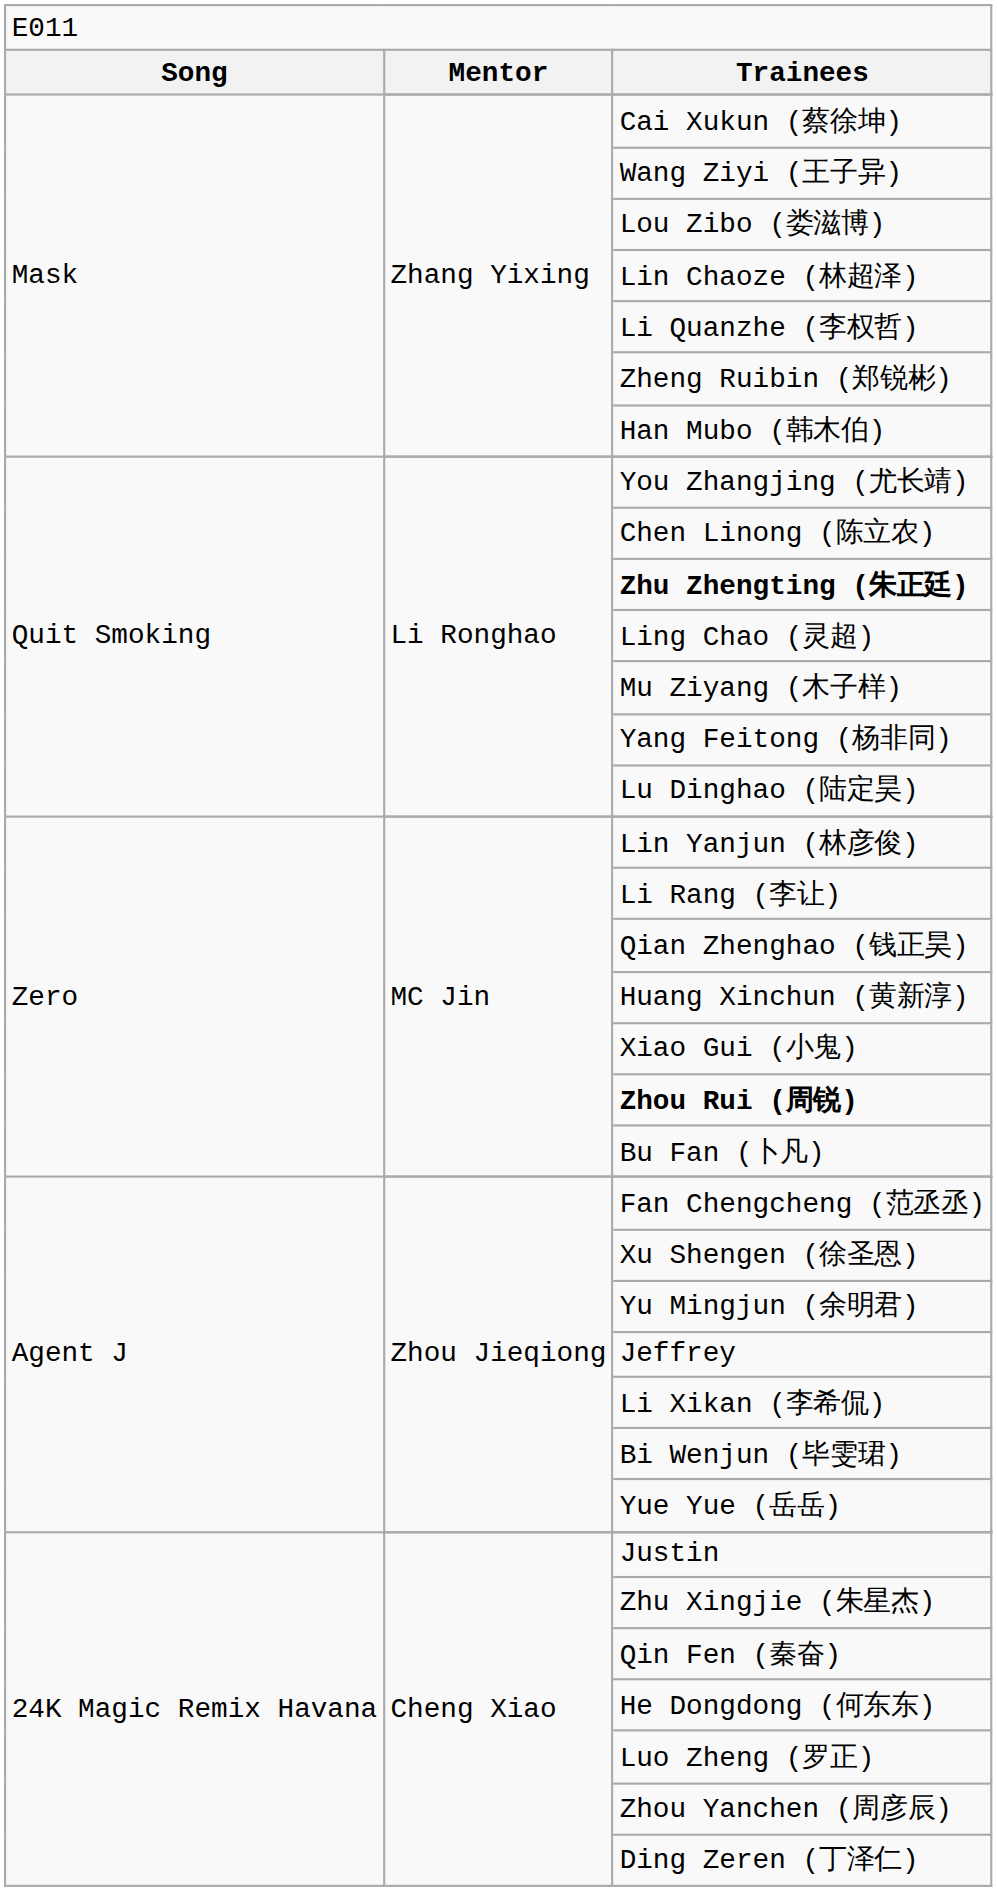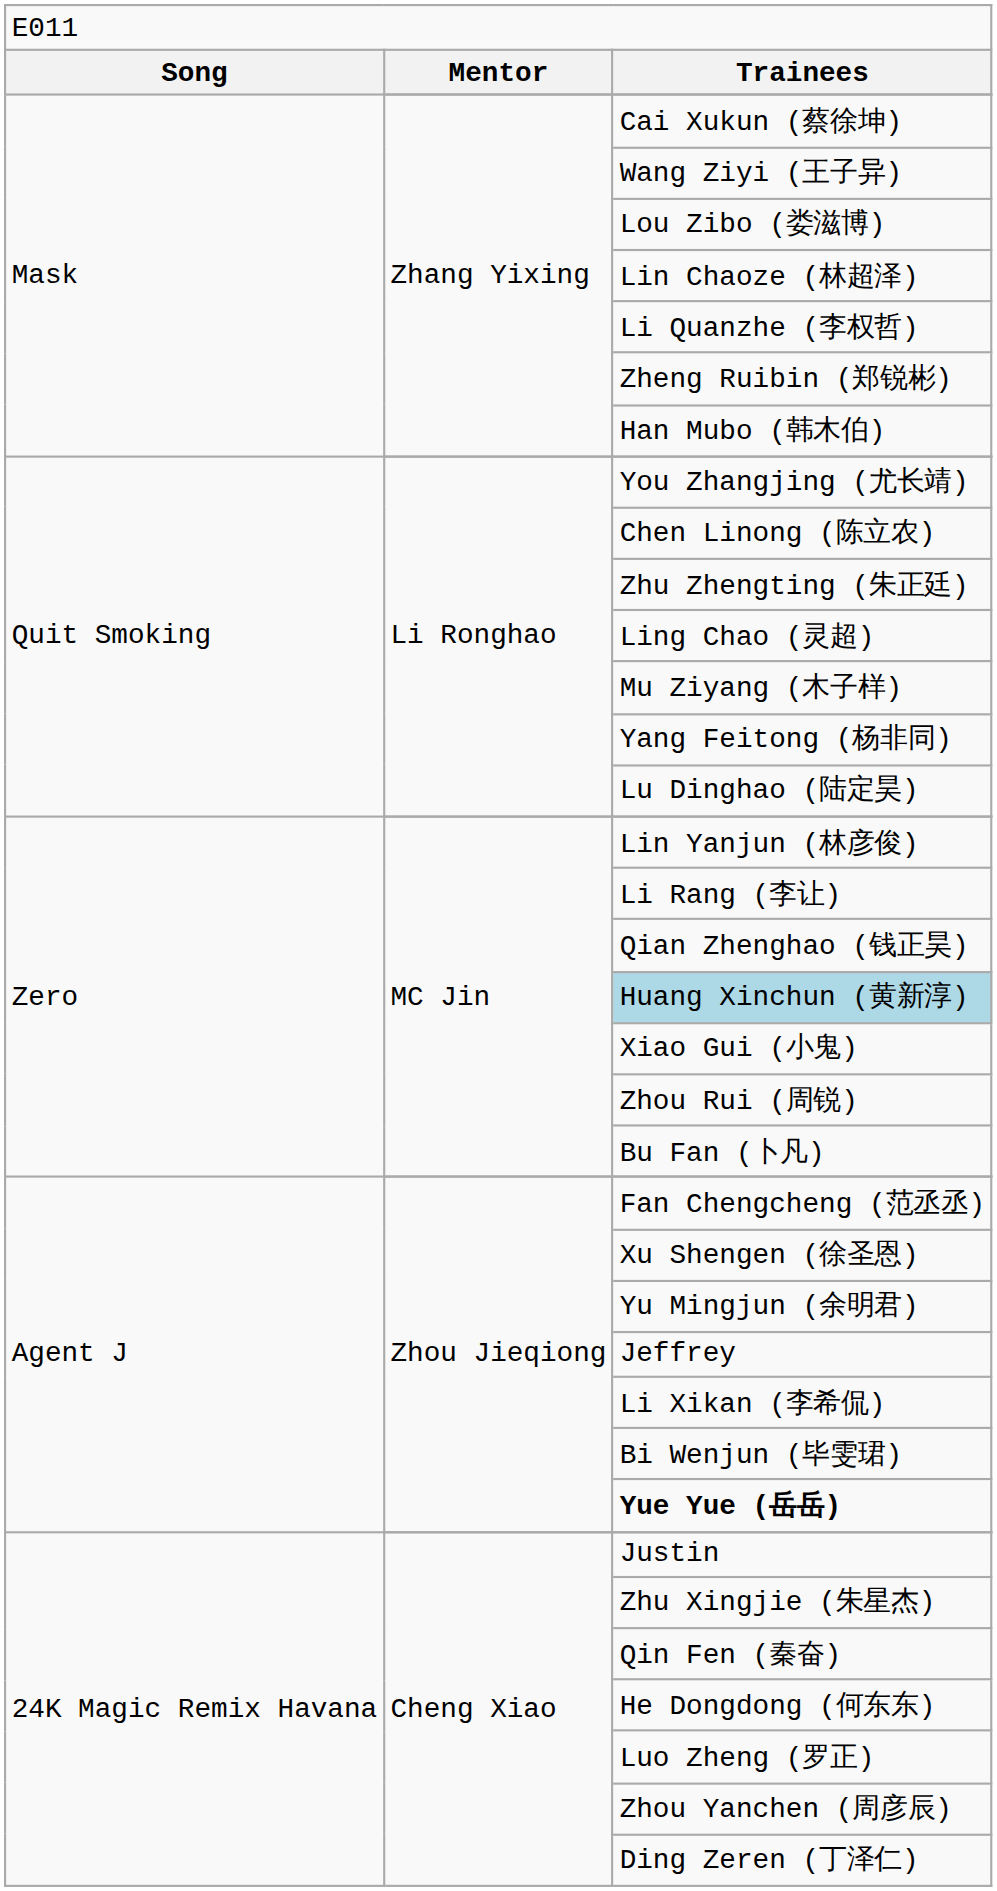(794, 586) bold -> (794, 586) normal
(794, 998) no background -> (794, 998) lightblue background
(739, 1101) bold -> (739, 1101) normal
(730, 1507) normal -> (730, 1507) bold
